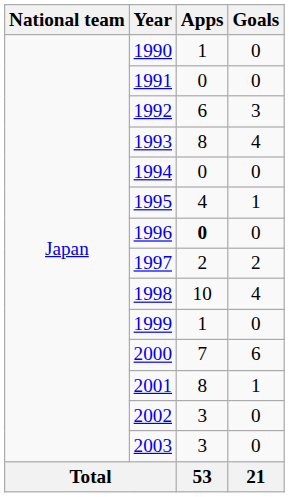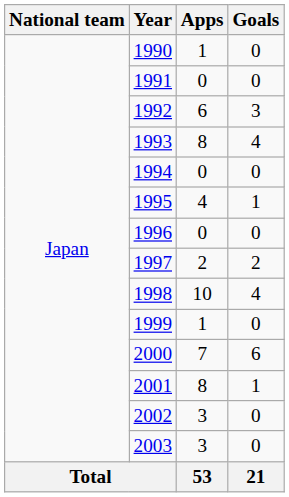(202, 232) bold -> (202, 232) normal
